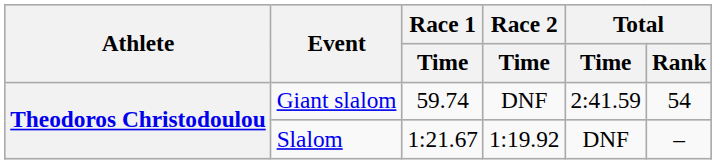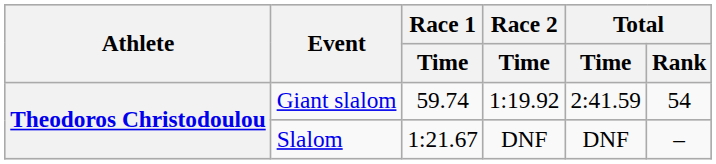(524, 101) DNF -> (524, 101) 1:19.92
(524, 139) 1:19.92 -> (524, 139) DNF
